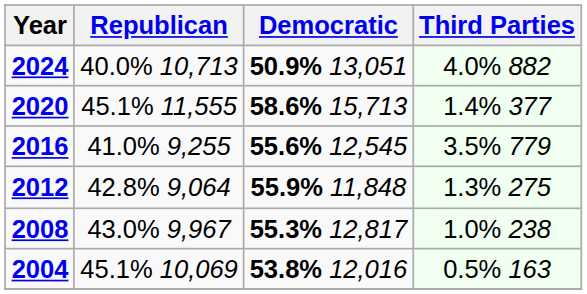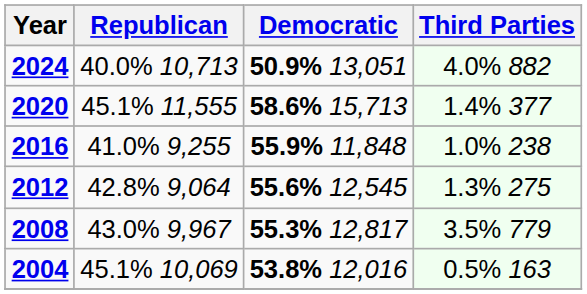(328, 147) 55.6% 12,545 -> (328, 147) 55.9% 11,848
(497, 147) 3.5% 779 -> (497, 147) 1.0% 238
(328, 187) 55.9% 11,848 -> (328, 187) 55.6% 12,545
(497, 228) 1.0% 238 -> (497, 228) 3.5% 779
